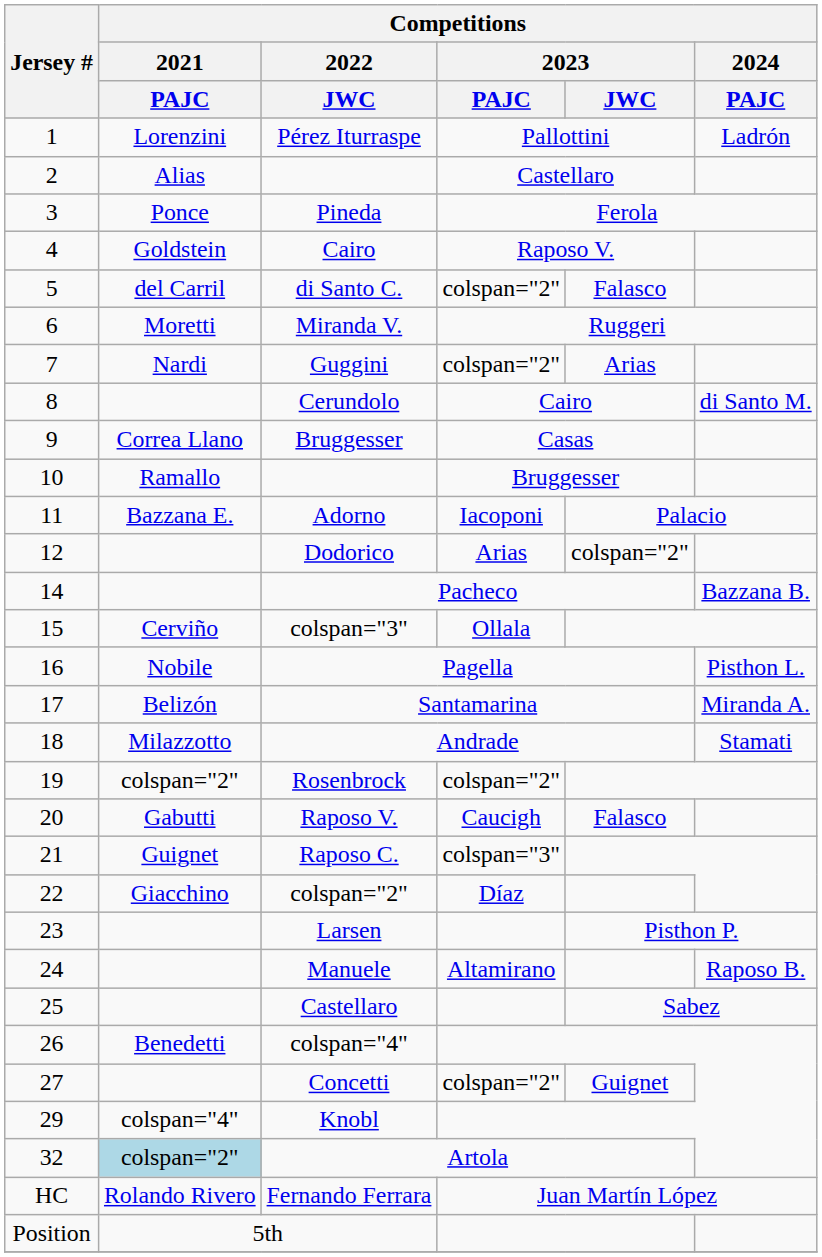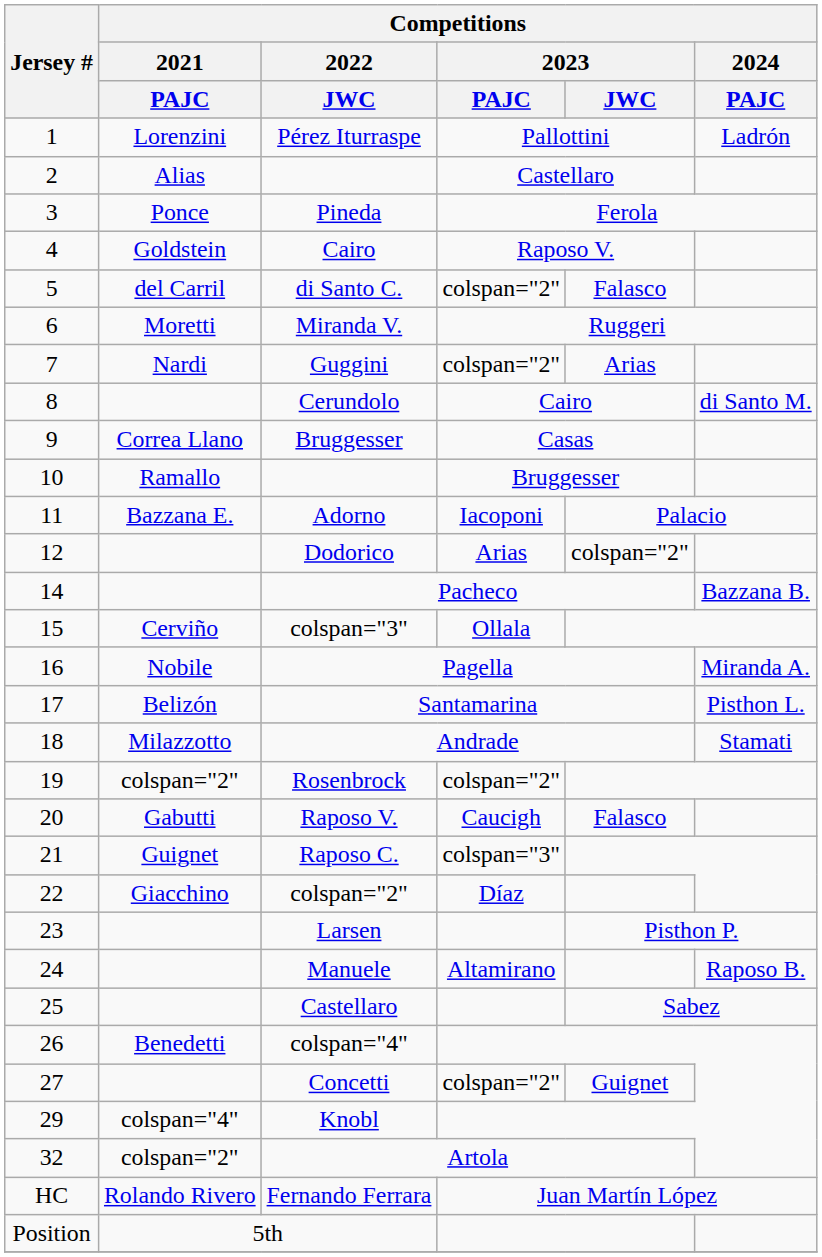(756, 666) Pisthon L. -> (756, 666) Miranda A.
(756, 703) Miranda A. -> (756, 703) Pisthon L.
(180, 1157) lightblue background -> (180, 1157) no background
